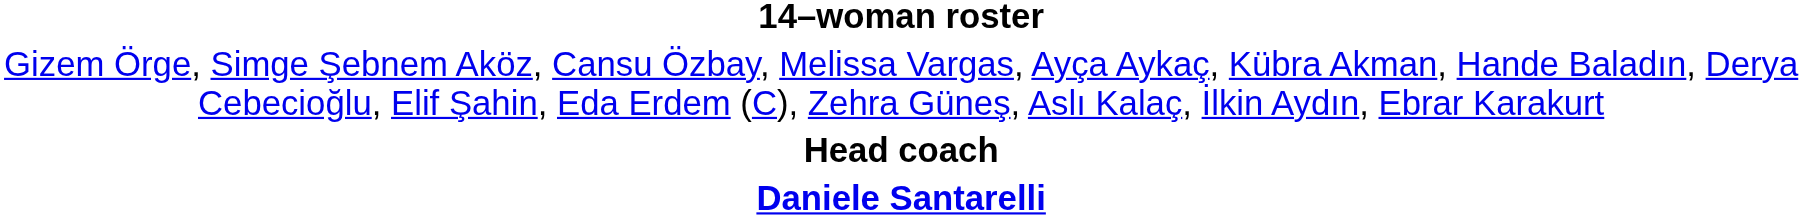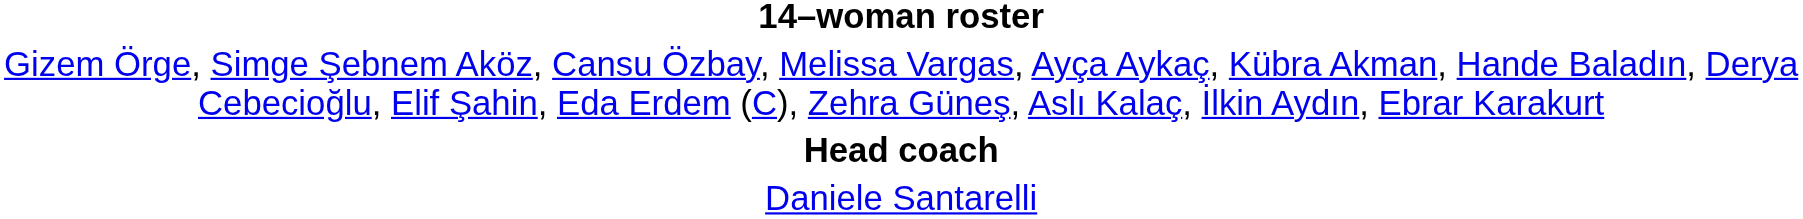(901, 198) bold -> (901, 198) normal
